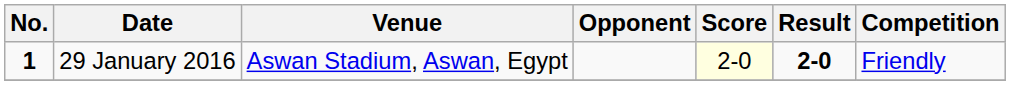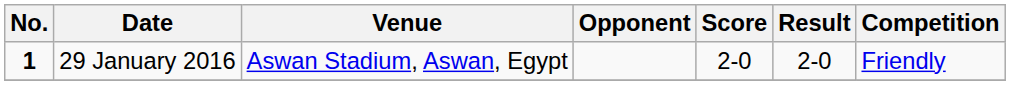(734, 60) lightyellow background -> (734, 60) no background
(814, 60) bold -> (814, 60) normal
